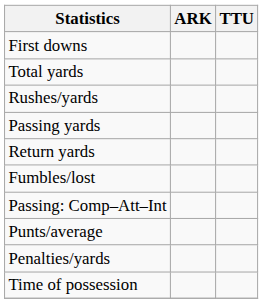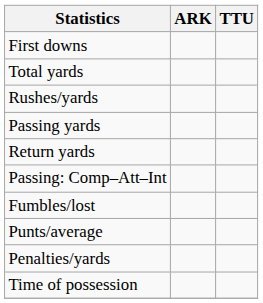rows swapped: (52, 178) <-> (88, 205)
